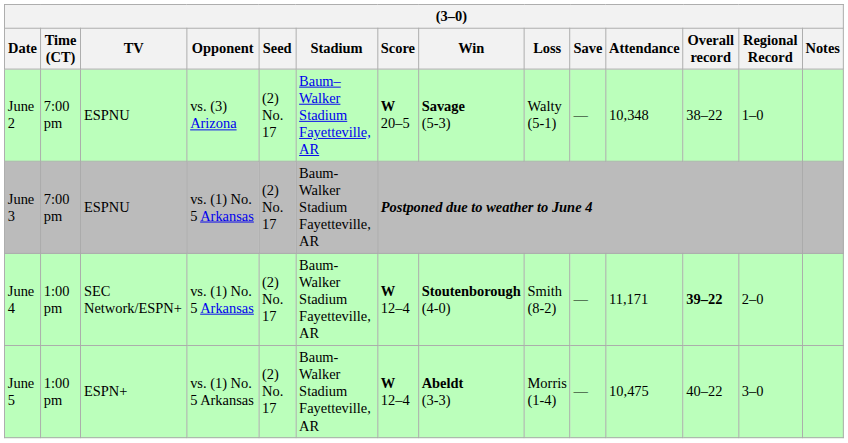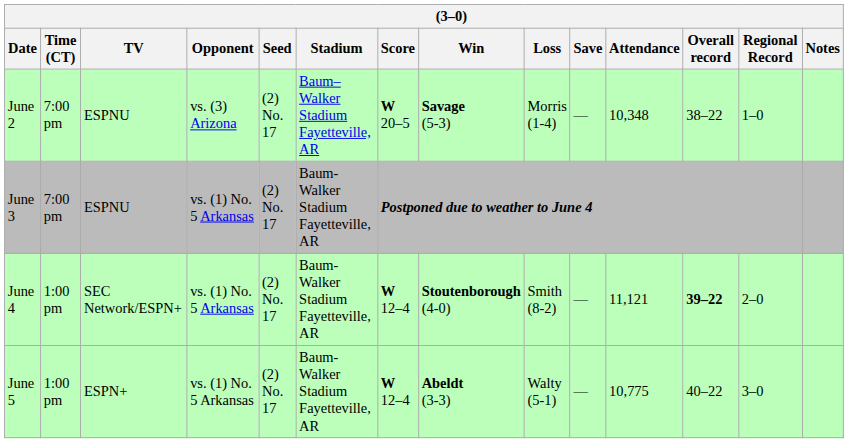(545, 115) Walty (5-1) -> (547, 115) Morris (1-4)
(629, 299) 11,171 -> (629, 299) 11,121
(547, 391) Morris (1-4) -> (545, 391) Walty (5-1)
(629, 391) 10,475 -> (629, 391) 10,775
